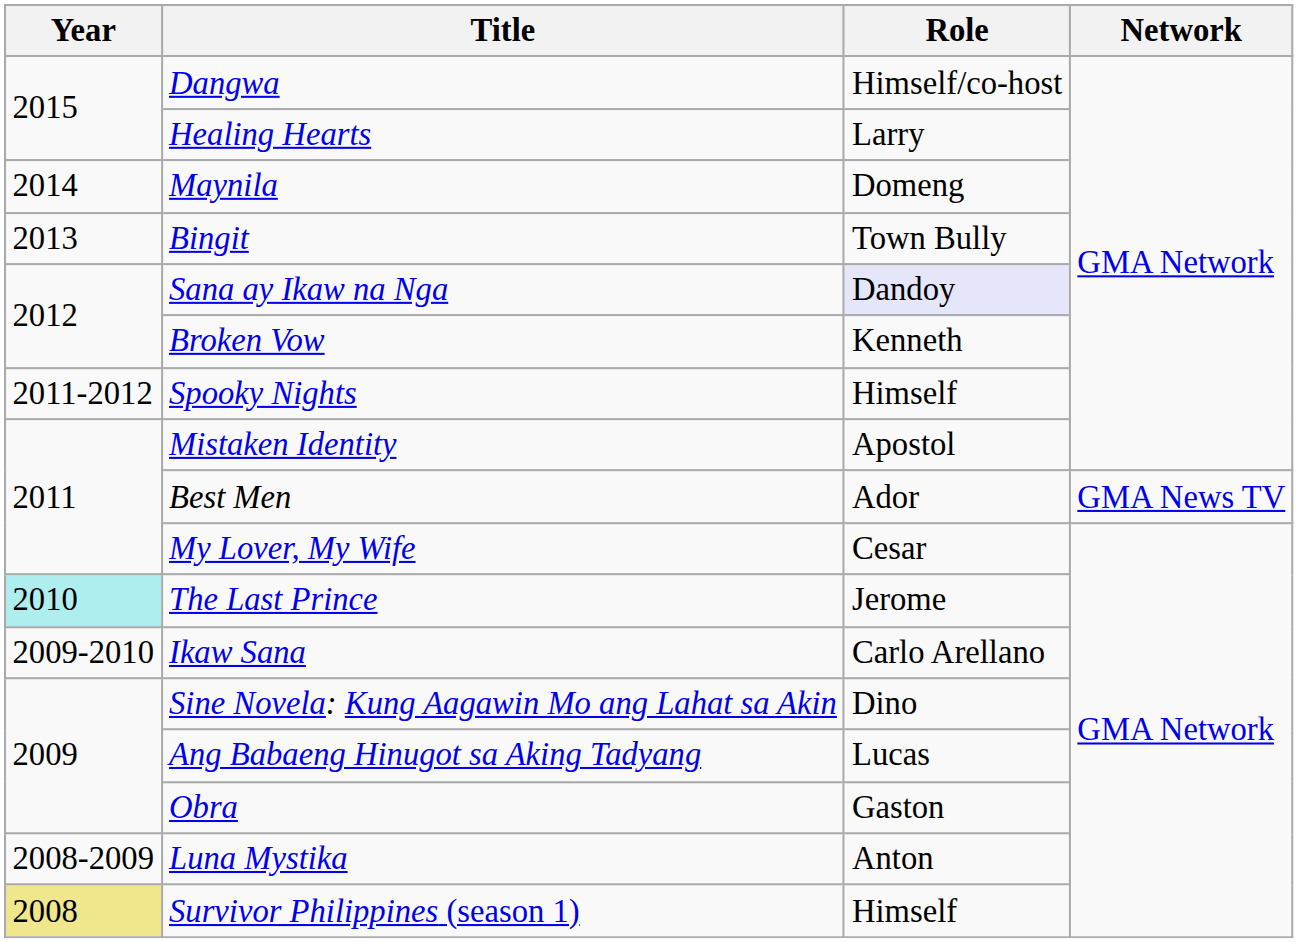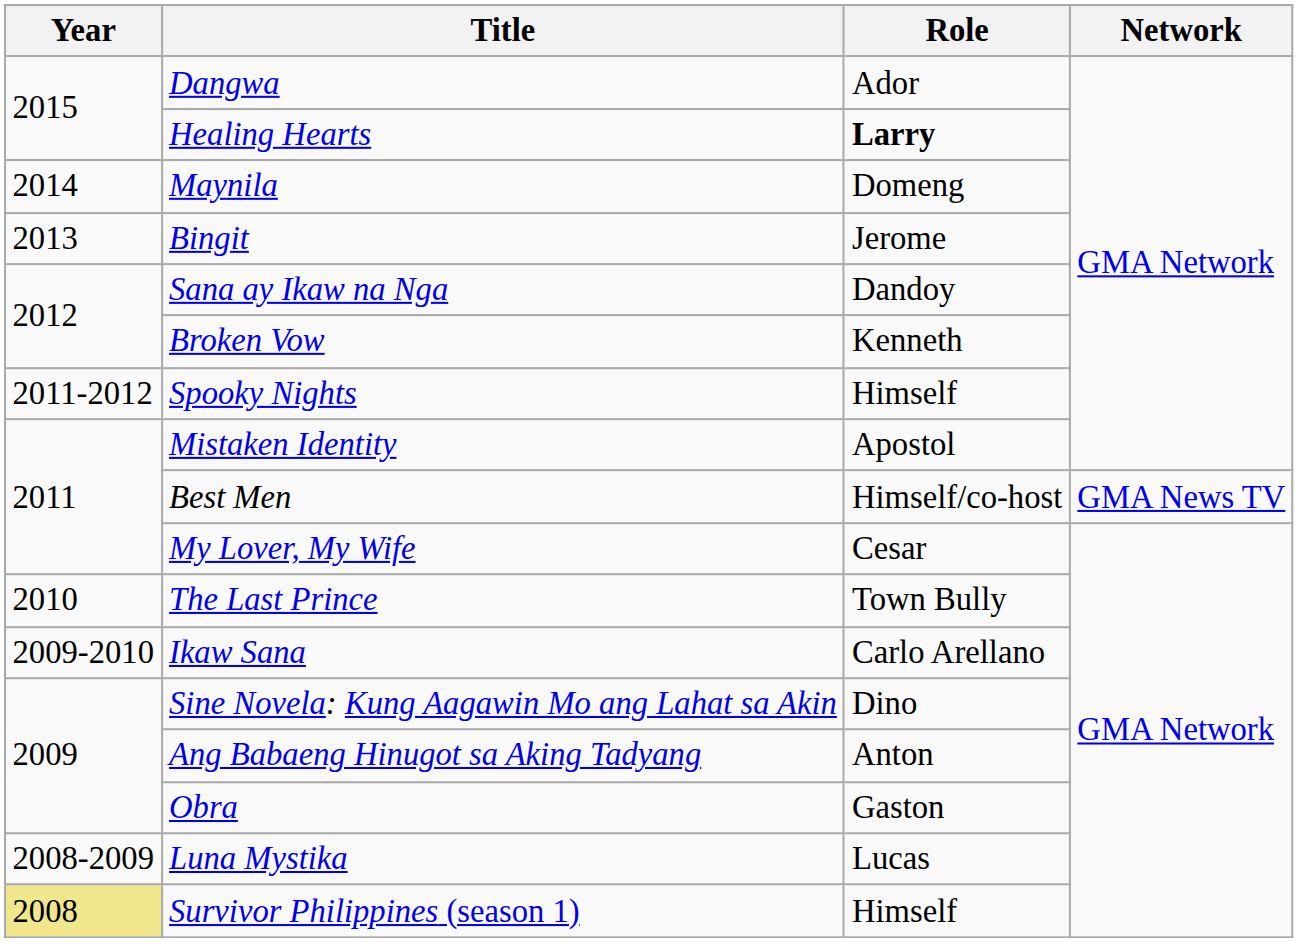(957, 82) Himself/co-host -> (886, 82) Ador
(888, 133) normal -> (894, 133) bold
(929, 237) Town Bully -> (899, 237) Jerome
(904, 289) lavender background -> (904, 289) no background
(886, 496) Ador -> (957, 496) Himself/co-host
(45, 599) paleturquoise background -> (45, 599) no background
(899, 599) Jerome -> (929, 599) Town Bully
(891, 755) Lucas -> (893, 755) Anton
(893, 858) Anton -> (891, 858) Lucas
